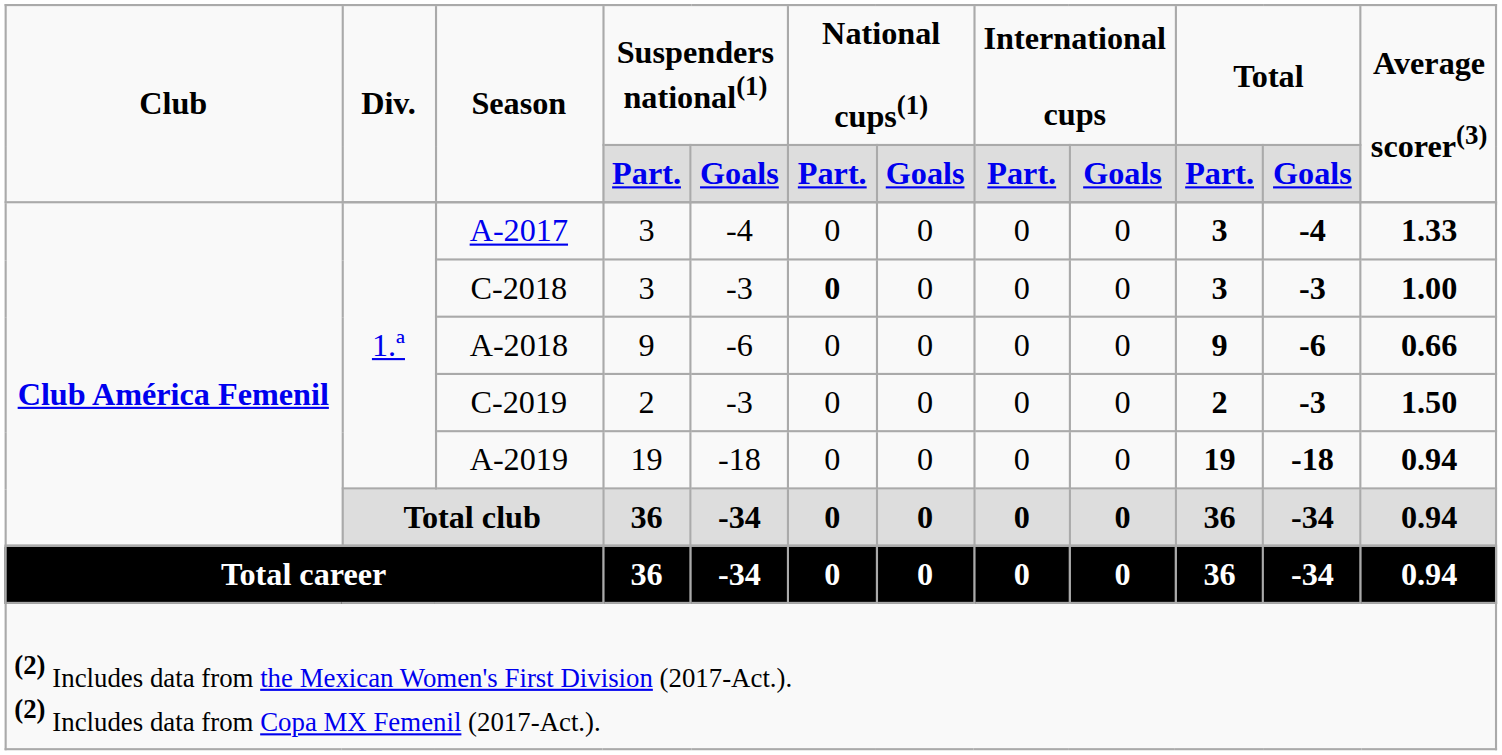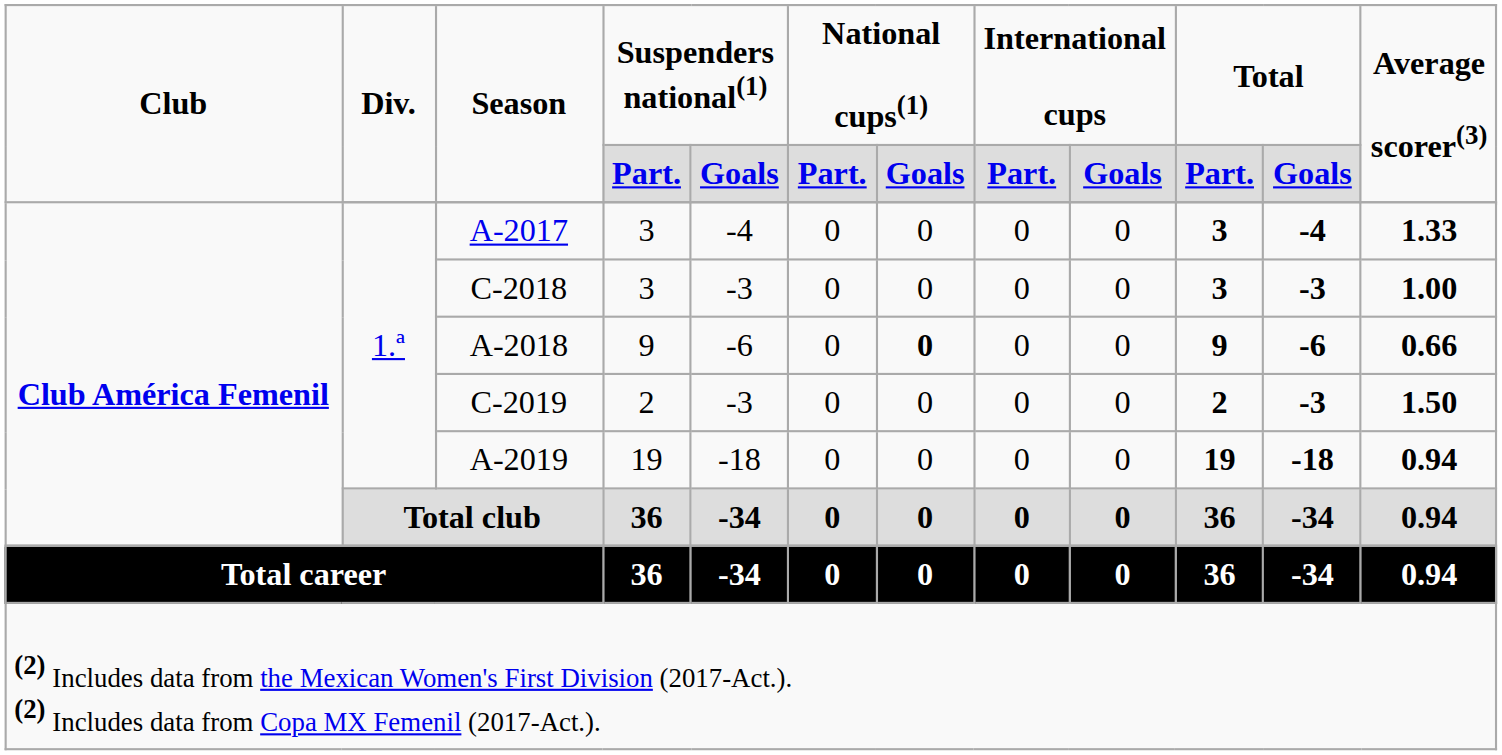(832, 287) bold -> (832, 287) normal
(925, 344) normal -> (925, 344) bold
